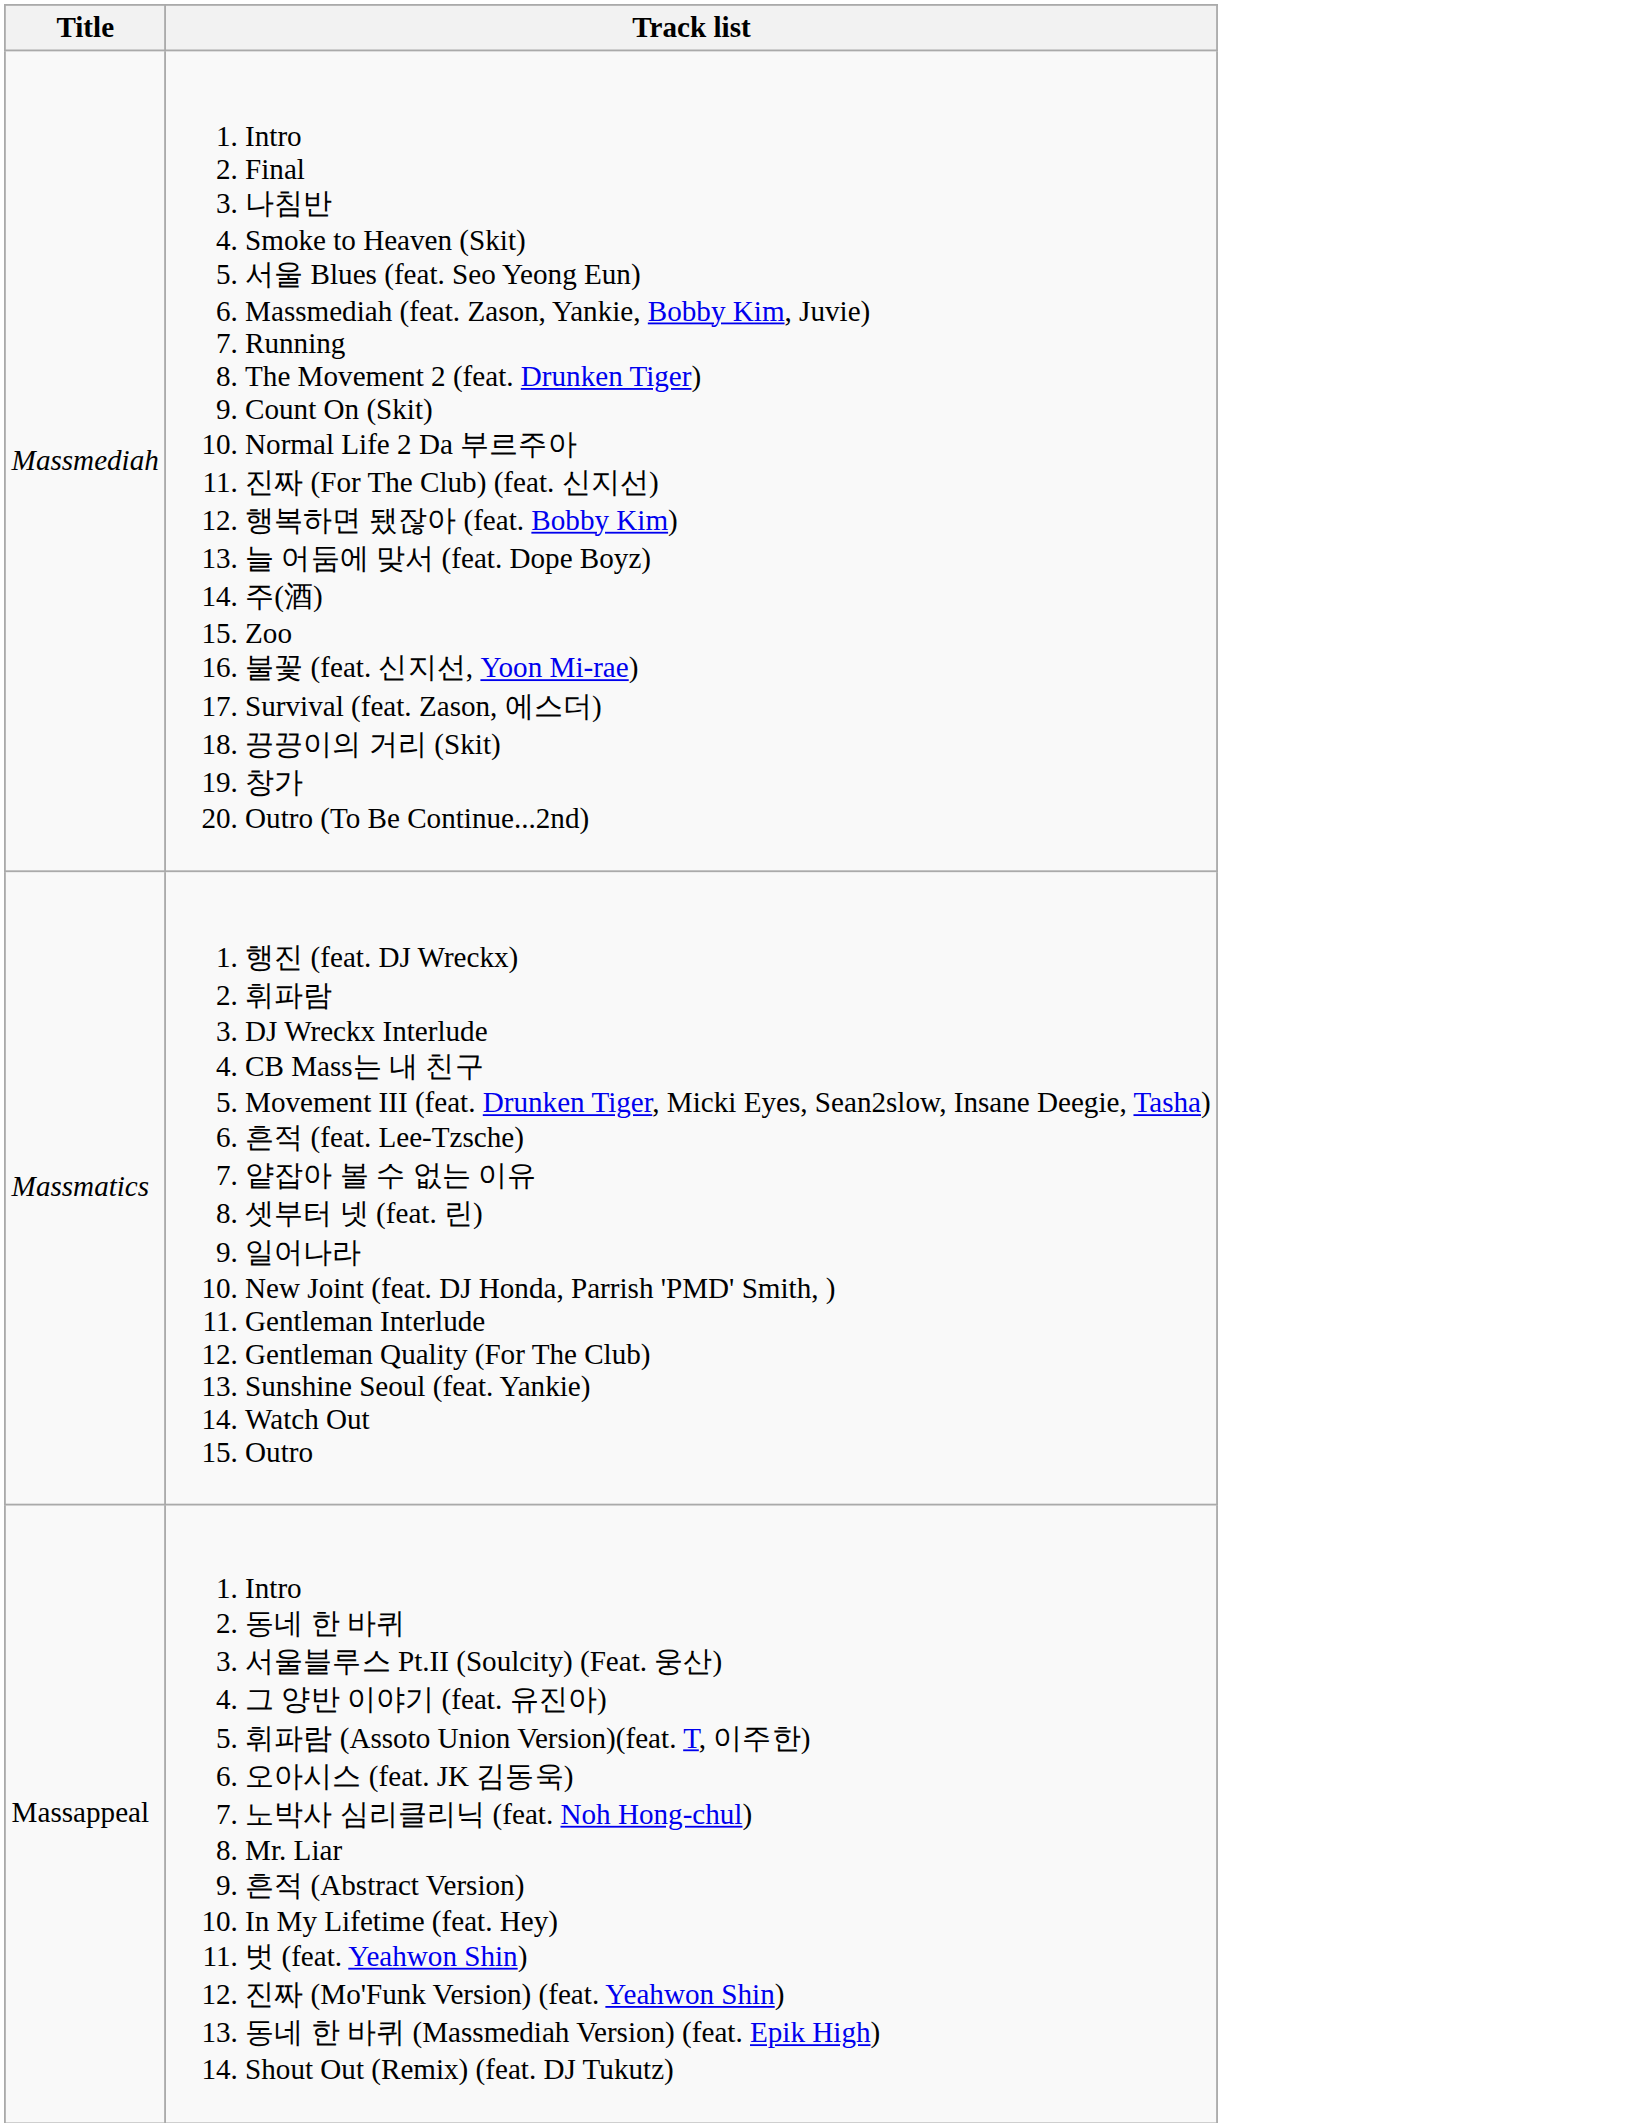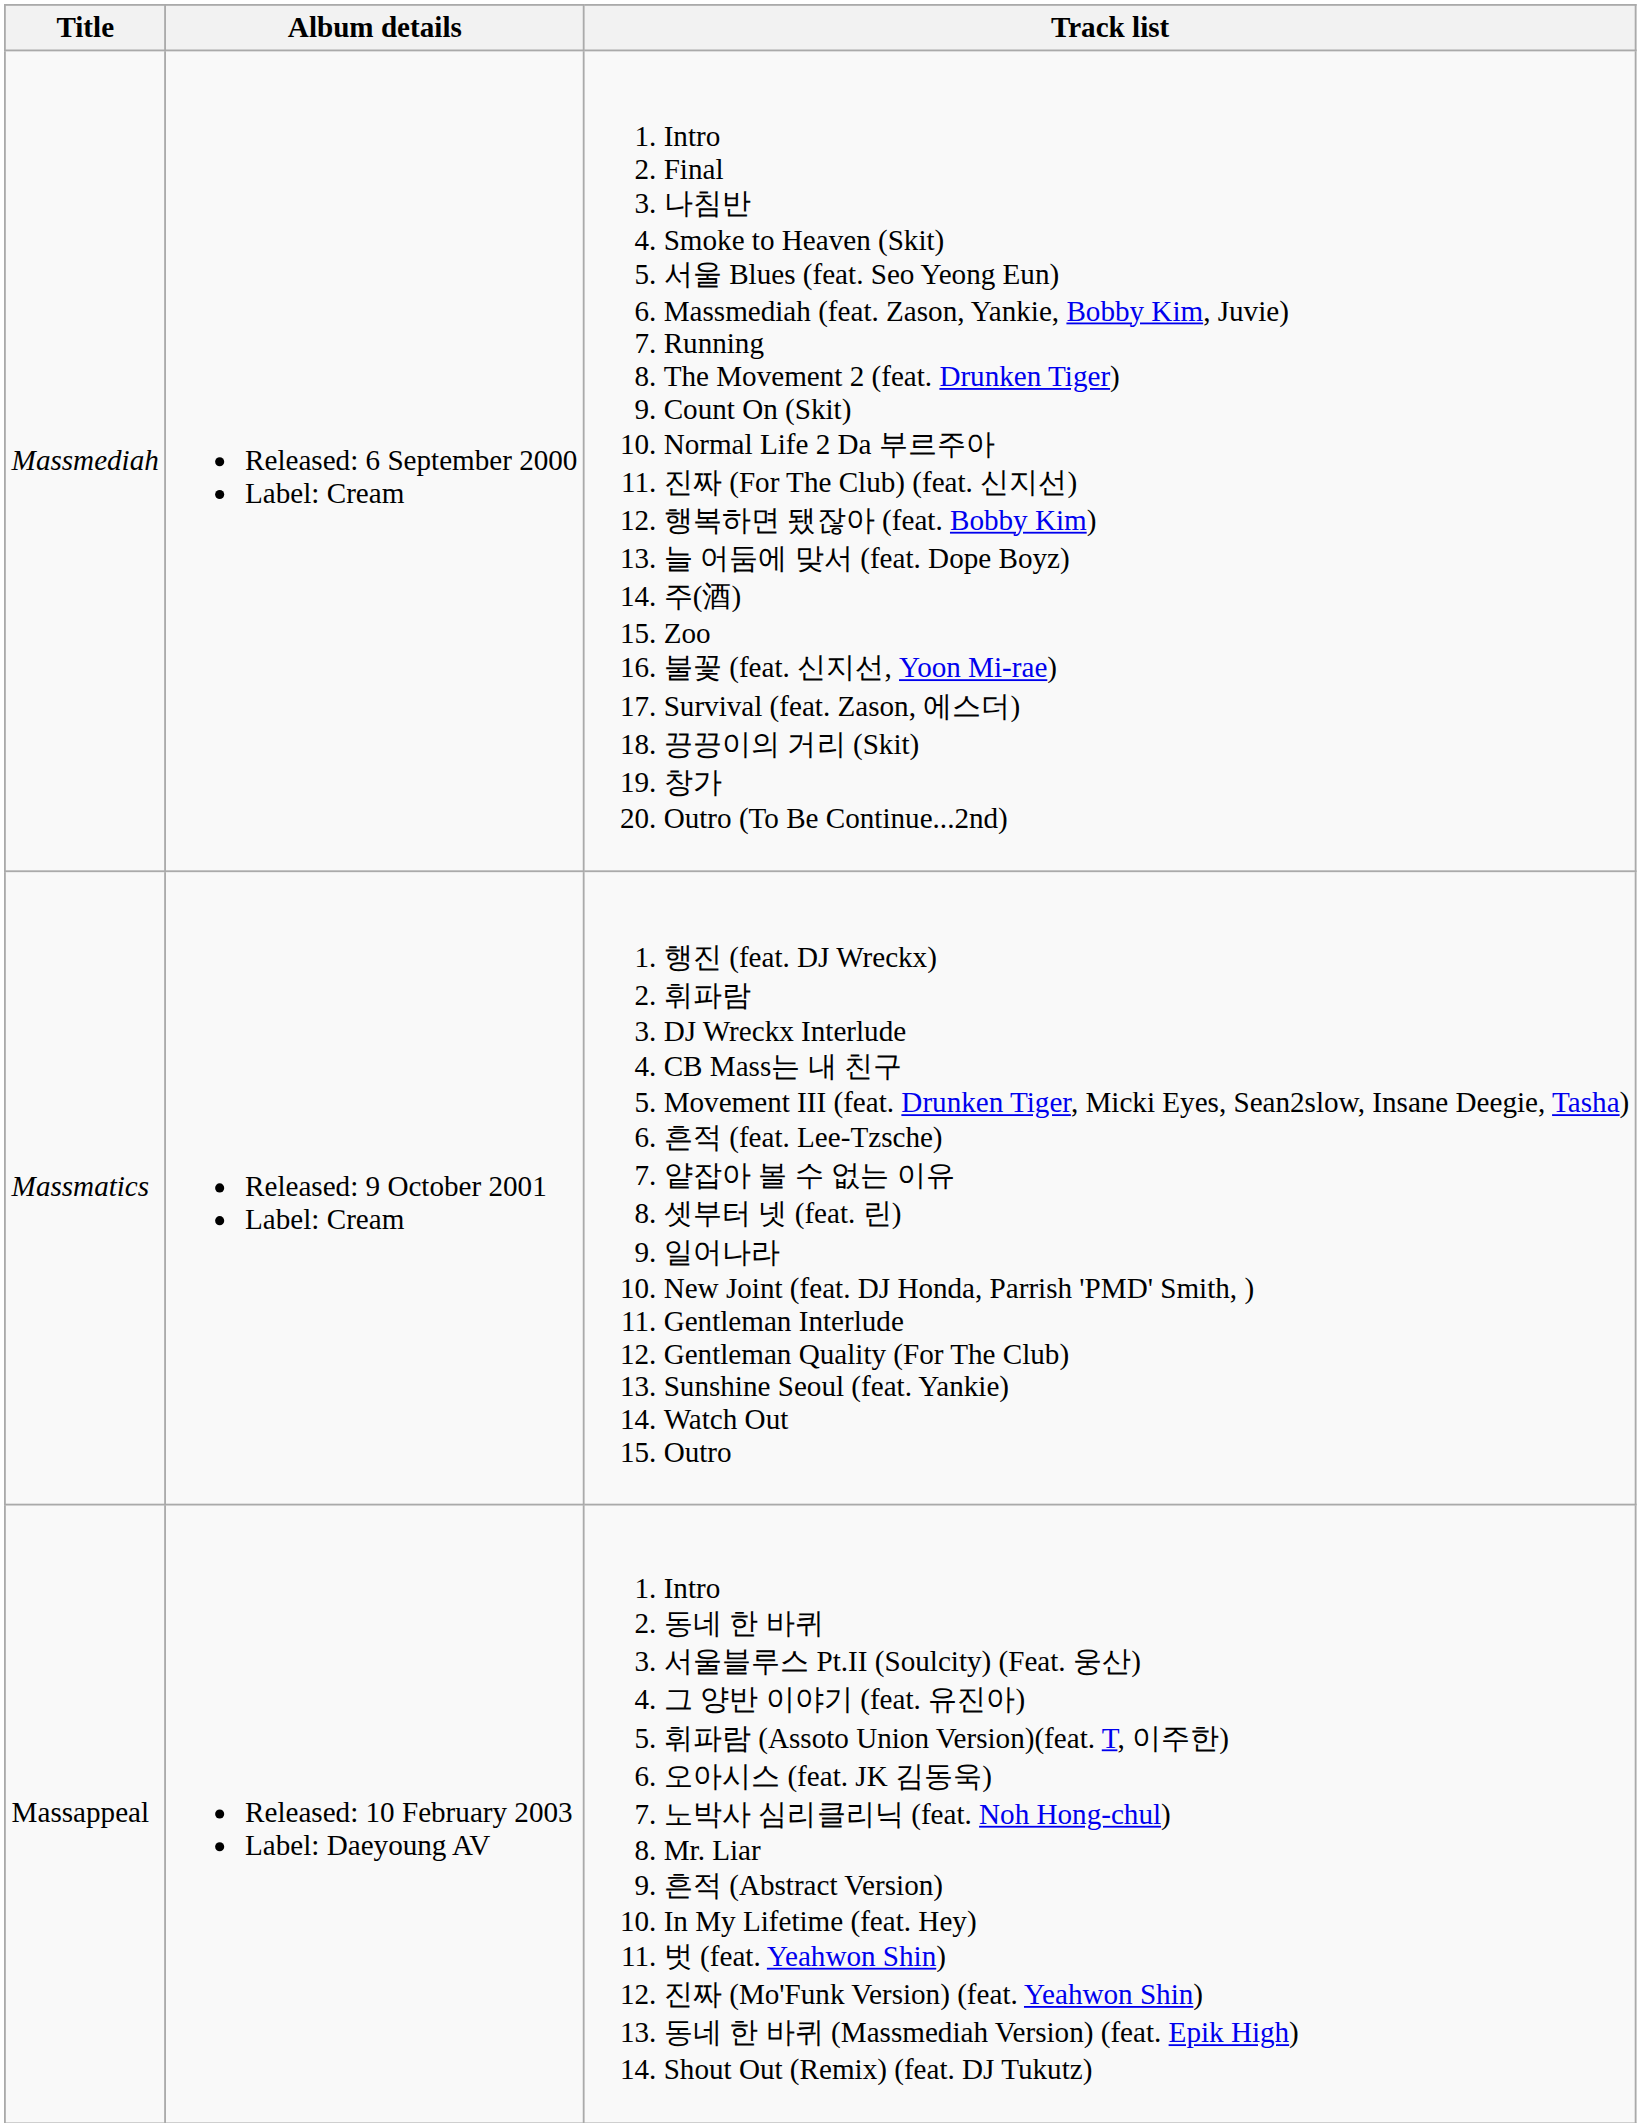+ column: (375, 27)
